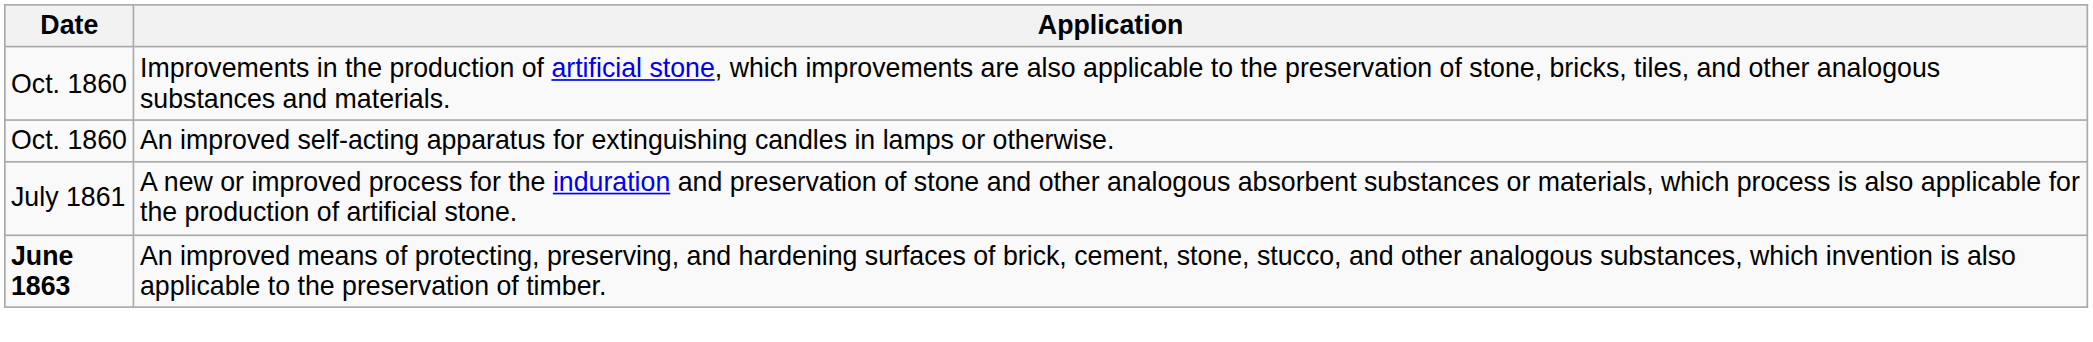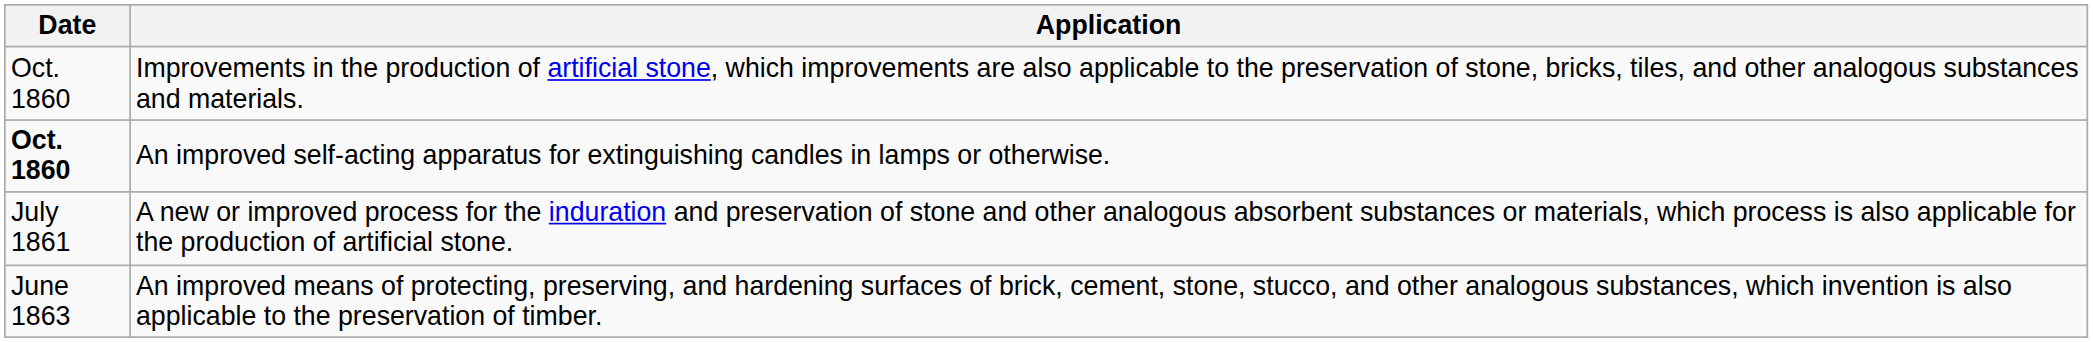(69, 140) normal -> (41, 155) bold
(42, 270) bold -> (41, 300) normal
